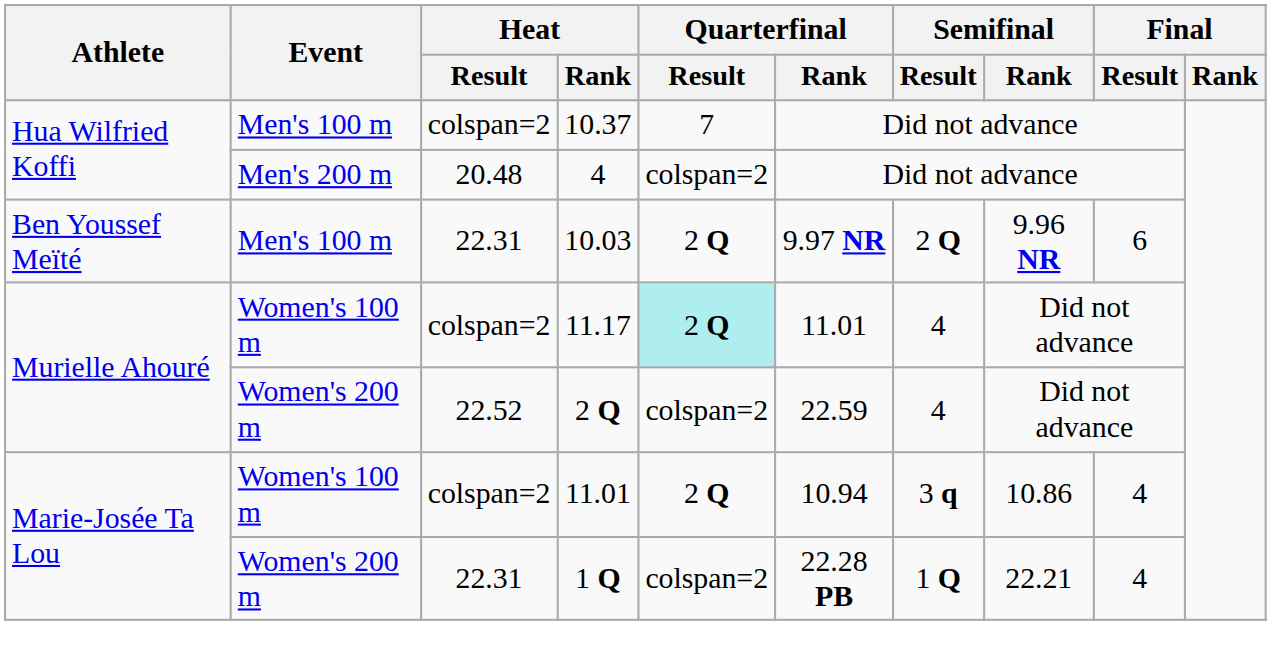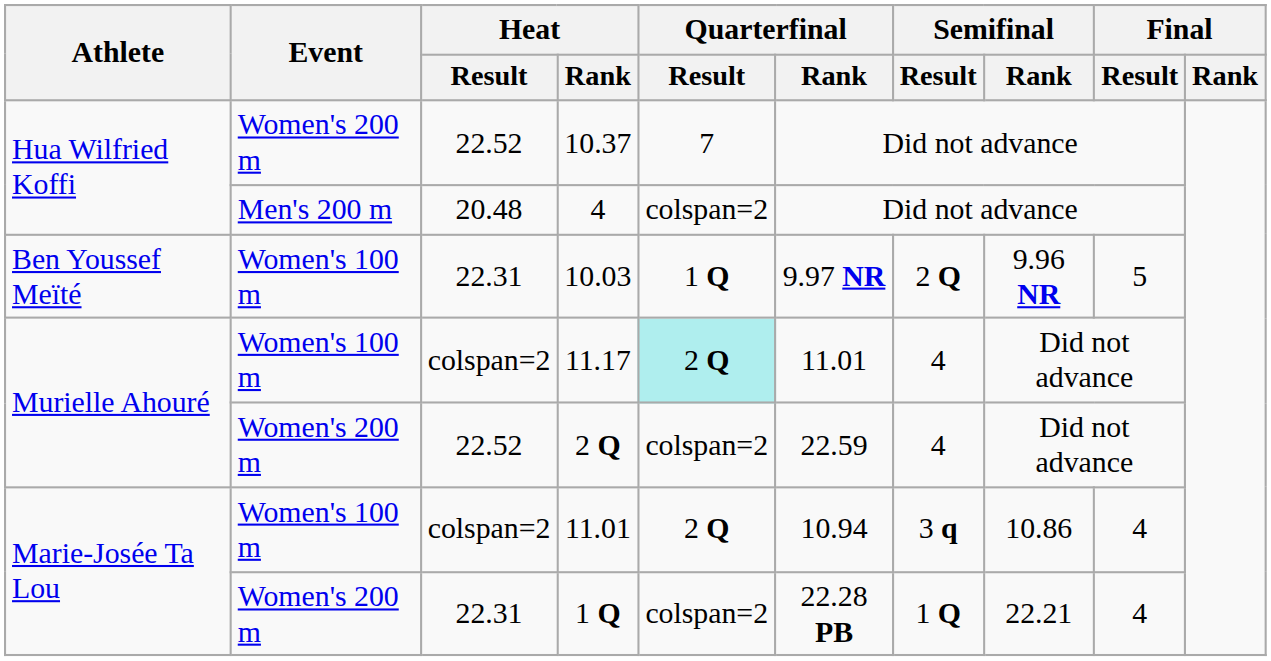(315, 125) Men's 100 m -> (318, 142) Women's 200 m
(489, 125) colspan=2 -> (489, 142) 22.52
(315, 241) Men's 100 m -> (318, 276) Women's 100 m
(707, 241) 2 Q -> (707, 276) 1 Q
(1140, 241) 6 -> (1140, 276) 5
